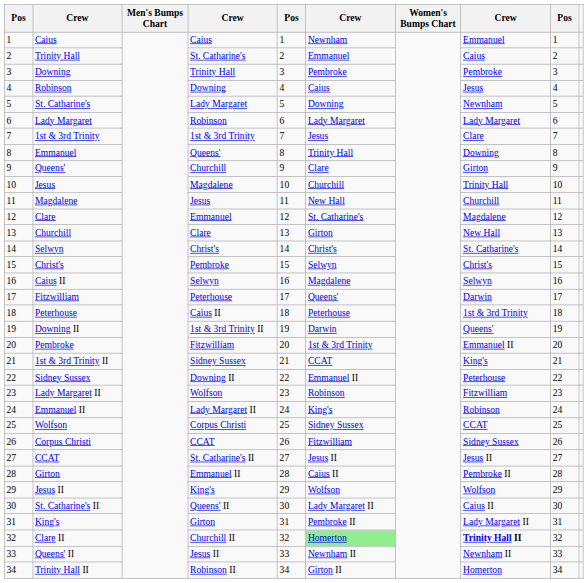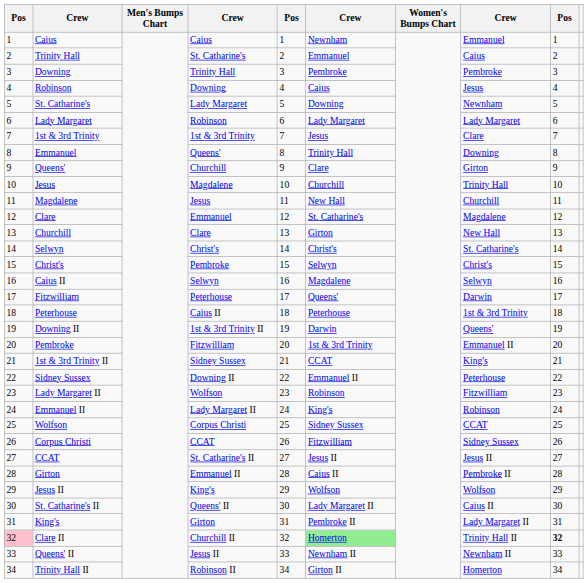(11, 538) no background -> (11, 538) pink background
(492, 538) bold -> (490, 538) normal
(557, 538) normal -> (557, 538) bold
